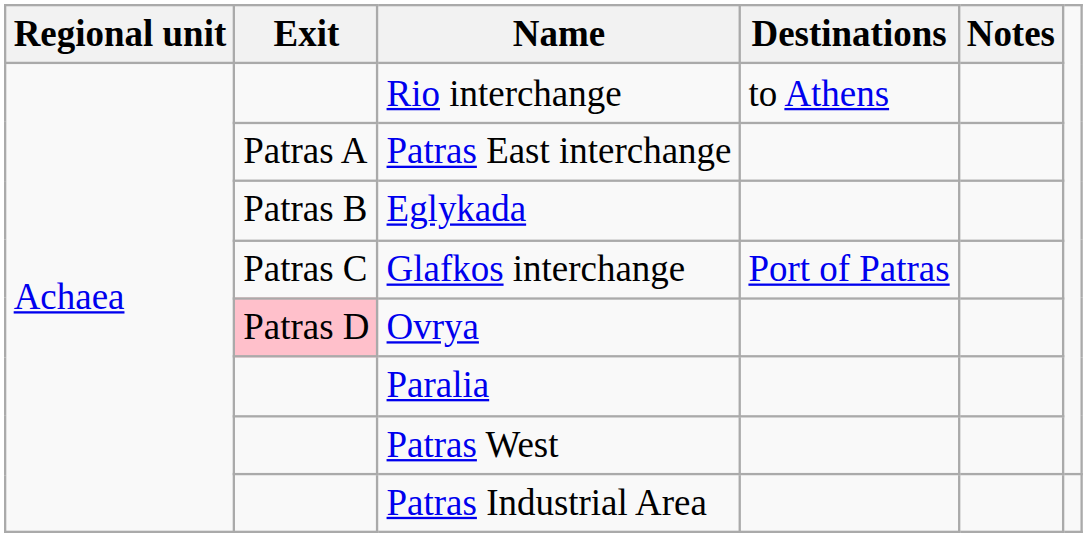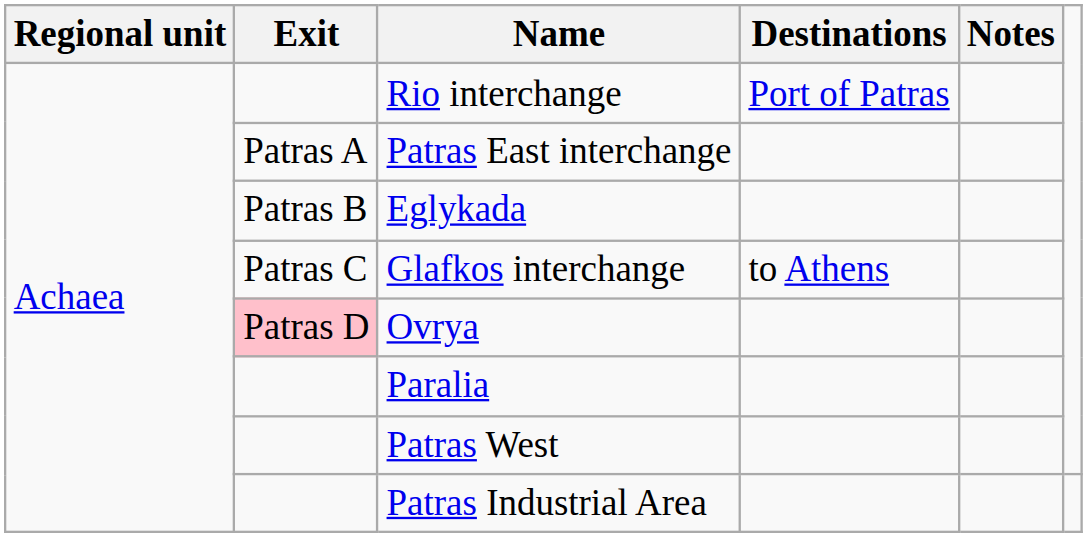(819, 92) to Athens -> (849, 92) Port of Patras
(849, 268) Port of Patras -> (819, 268) to Athens
